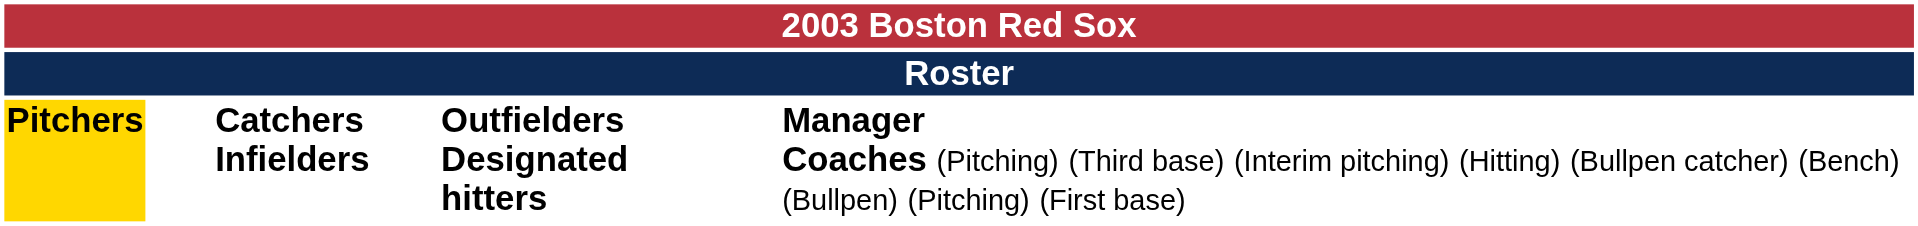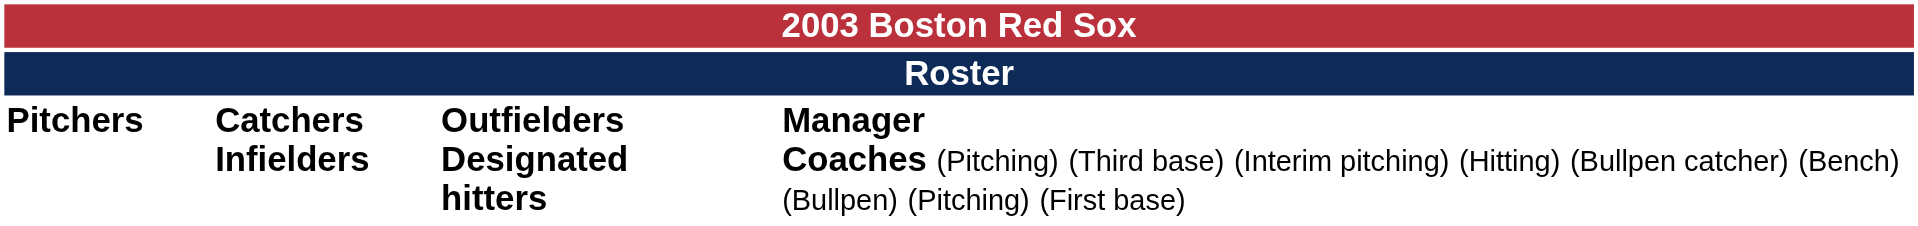(75, 120) gold background -> (75, 120) no background
